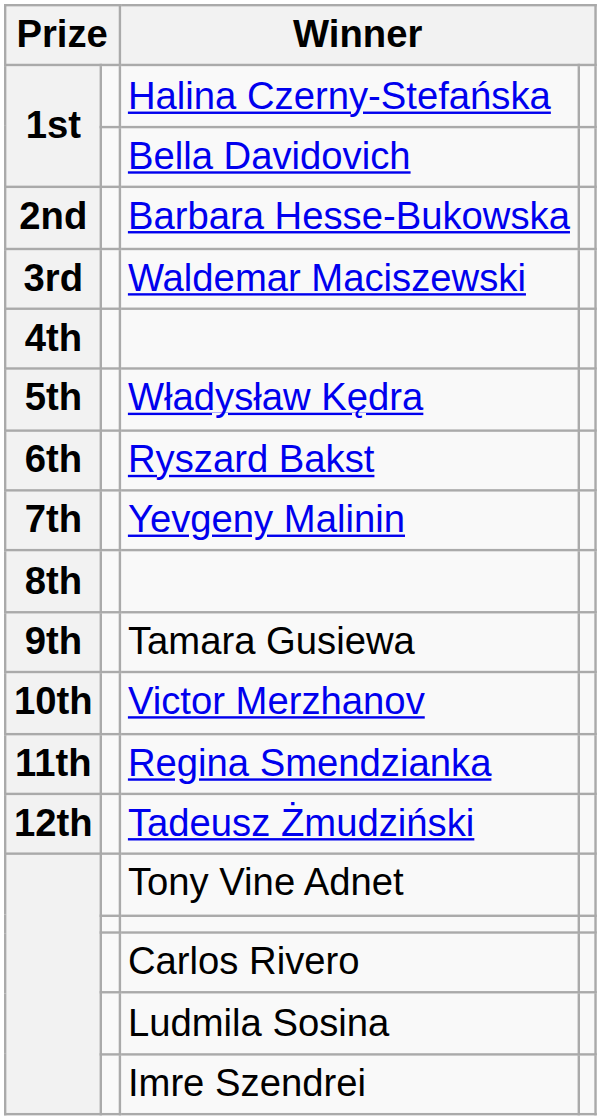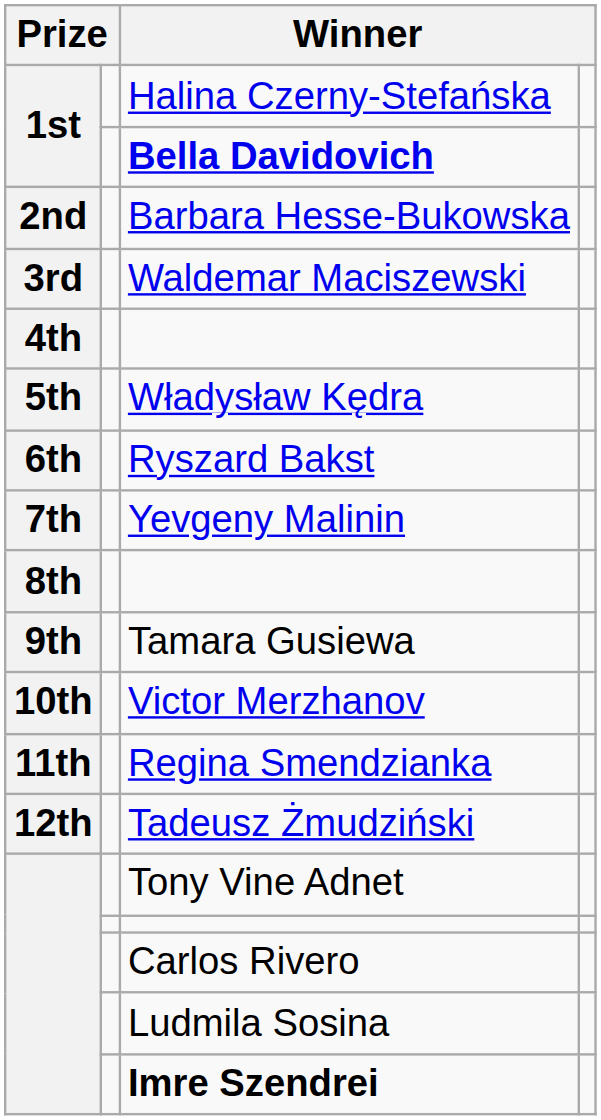(269, 156) normal -> (281, 156) bold
(247, 1083) normal -> (253, 1083) bold
